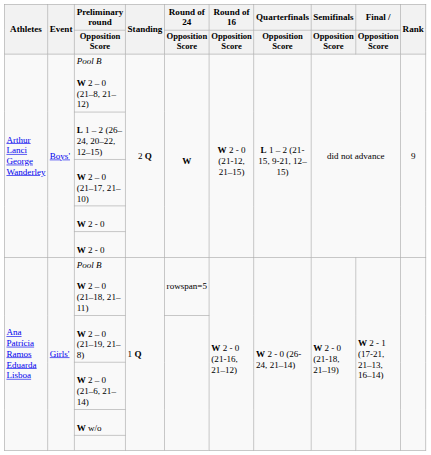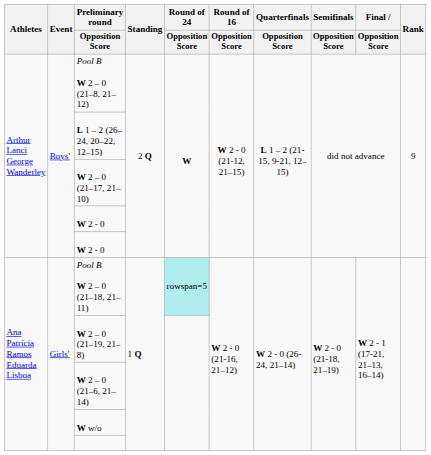(187, 287) no background -> (187, 287) paleturquoise background
